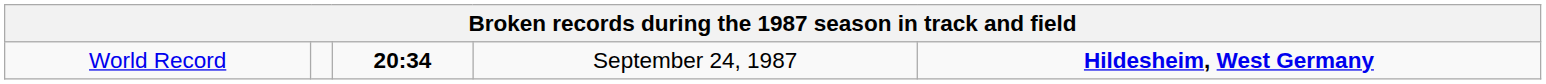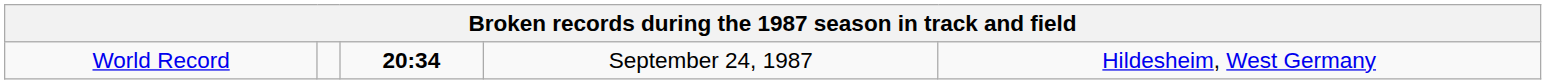(1229, 59) bold -> (1239, 59) normal
